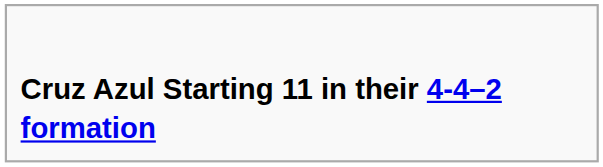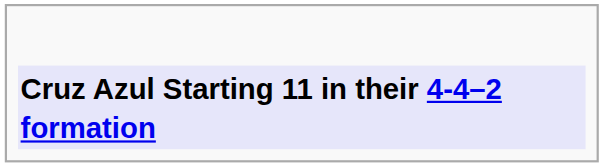(261, 109) no background -> (261, 109) lavender background
